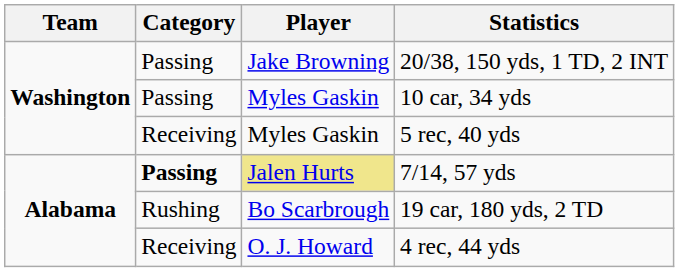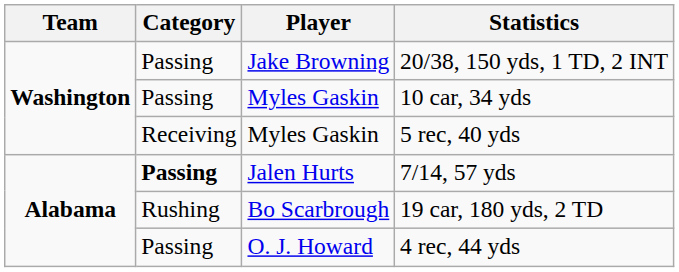(301, 172) khaki background -> (301, 172) no background
(189, 246) Receiving -> (177, 246) Passing
